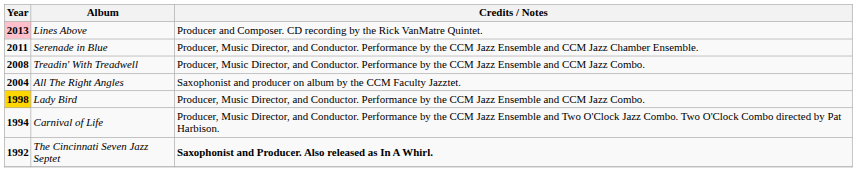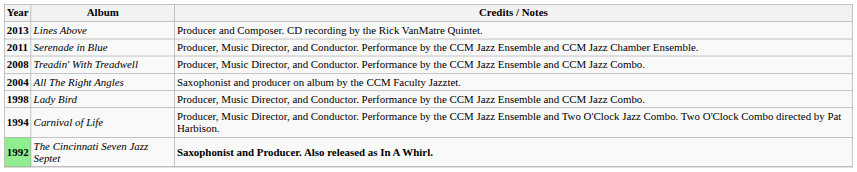(18, 30) pink background -> (18, 30) no background
(18, 99) gold background -> (18, 99) no background
(18, 152) no background -> (18, 152) lightgreen background
